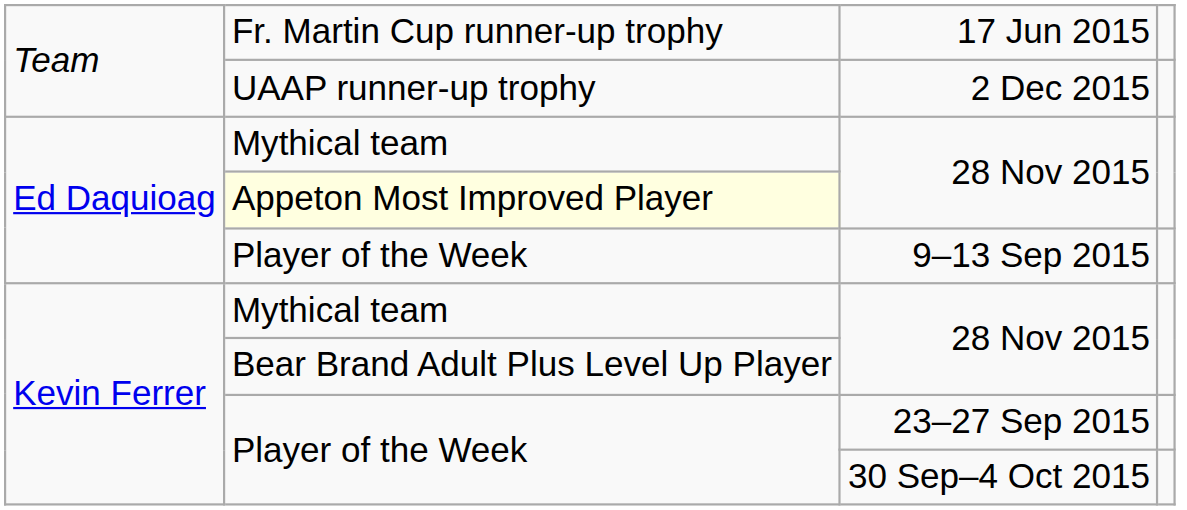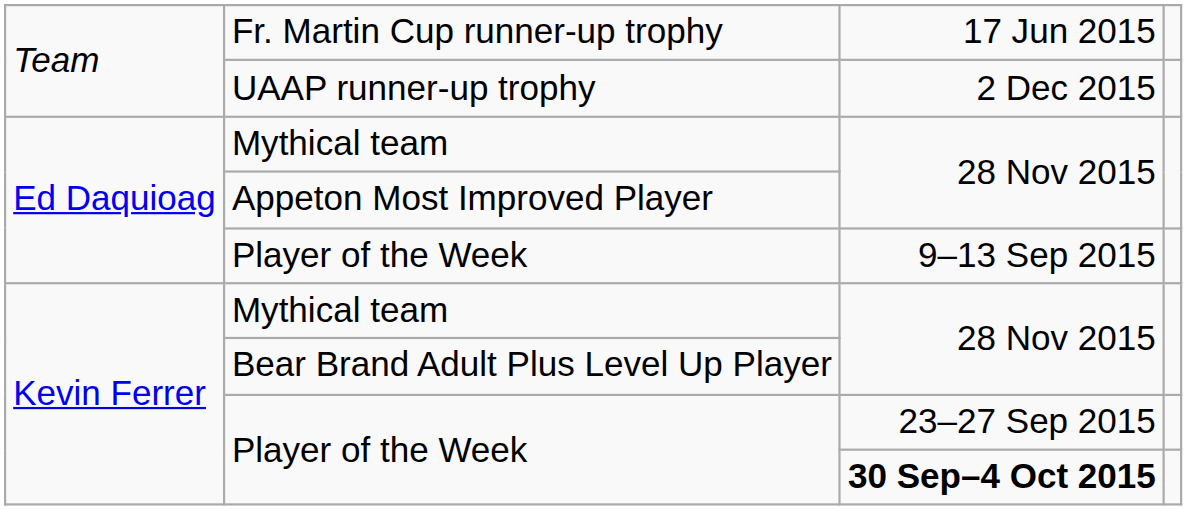(472, 198) lightyellow background -> (472, 198) no background
(999, 476) normal -> (1002, 476) bold
